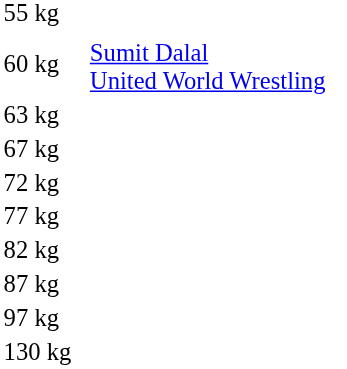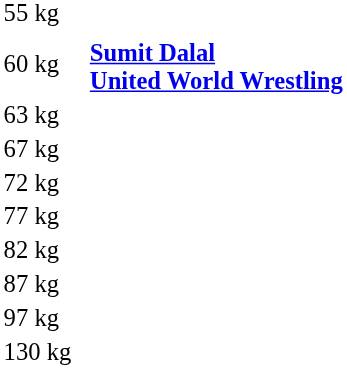(208, 67) normal -> (216, 67) bold
